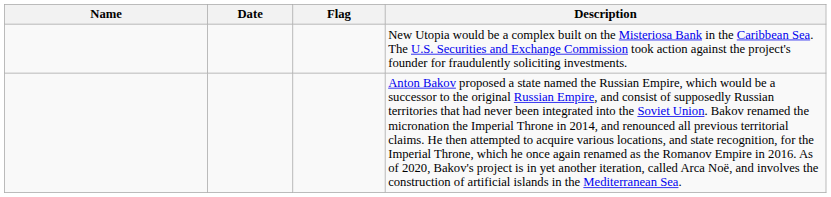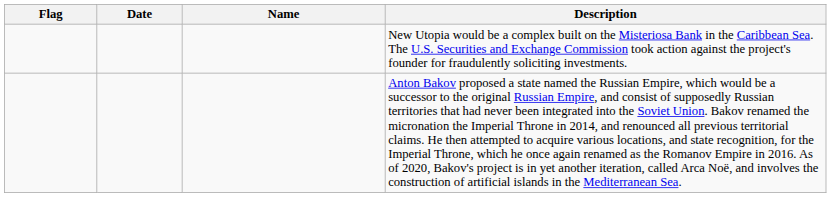columns swapped: (339, 14) <-> (106, 14)
